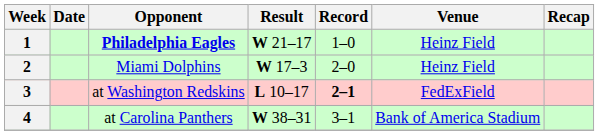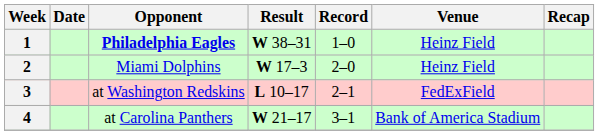(282, 42) W 21–17 -> (282, 42) W 38–31
(343, 92) bold -> (343, 92) normal
(282, 117) W 38–31 -> (282, 117) W 21–17
